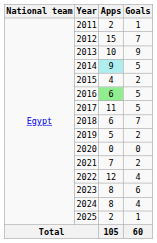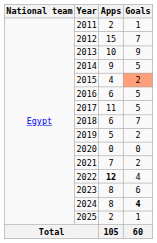(111, 66) paleturquoise background -> (111, 66) no background
(138, 80) no background -> (138, 80) lightsalmon background
(111, 94) lightgreen background -> (111, 94) no background
(111, 176) normal -> (111, 176) bold
(138, 204) normal -> (138, 204) bold
